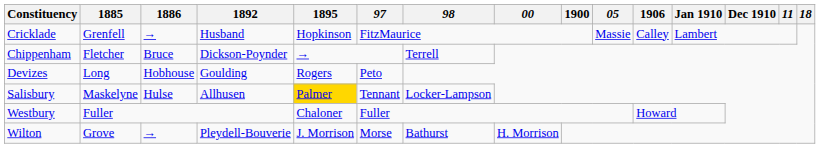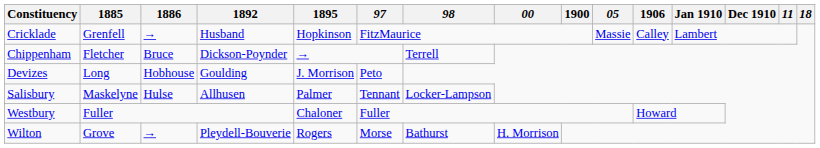(314, 73) Rogers -> (325, 73) J. Morrison
(314, 93) gold background -> (314, 93) no background
(325, 133) J. Morrison -> (314, 133) Rogers
